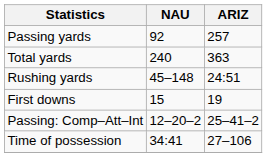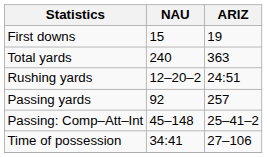rows swapped: (41, 99) <-> (49, 36)
(172, 78) 45–148 -> (175, 78) 12–20–2
(175, 120) 12–20–2 -> (172, 120) 45–148
